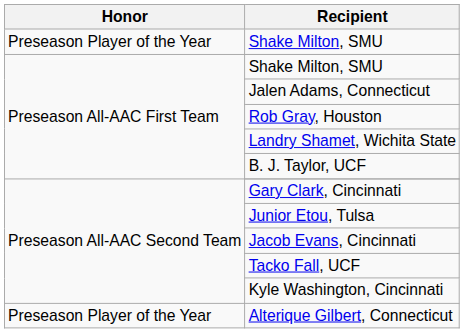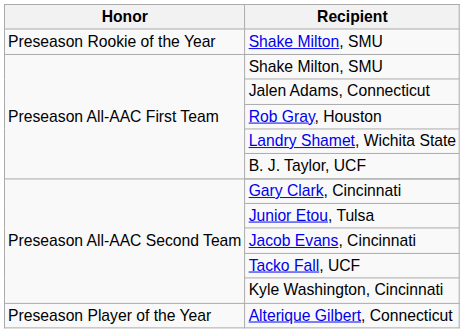(110, 41) Preseason Player of the Year -> (112, 41) Preseason Rookie of the Year
